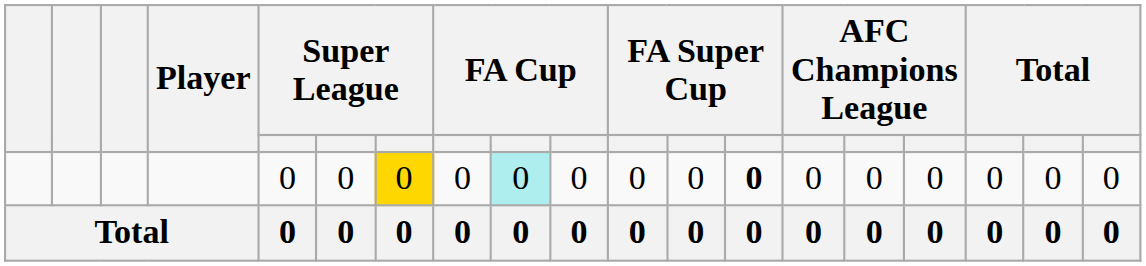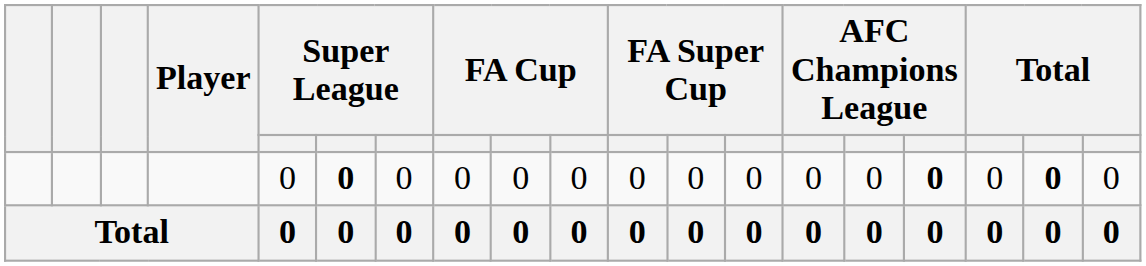(346, 177) normal -> (346, 177) bold
(404, 177) gold background -> (404, 177) no background
(521, 177) paleturquoise background -> (521, 177) no background
(754, 177) bold -> (754, 177) normal
(935, 177) normal -> (935, 177) bold
(1053, 177) normal -> (1053, 177) bold
